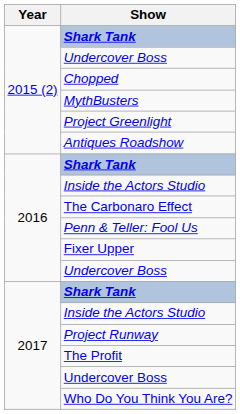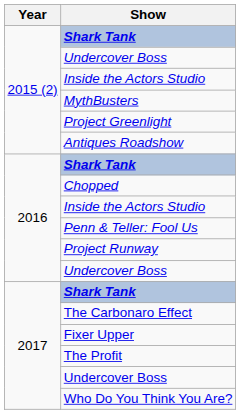(91, 79) Chopped -> (134, 79) Inside the Actors Studio
(134, 185) Inside the Actors Studio -> (91, 185) Chopped
(128, 206) The Carbonaro Effect -> (134, 206) Inside the Actors Studio
(99, 249) Fixer Upper -> (111, 249) Project Runway
(134, 313) Inside the Actors Studio -> (128, 313) The Carbonaro Effect
(111, 334) Project Runway -> (99, 334) Fixer Upper
